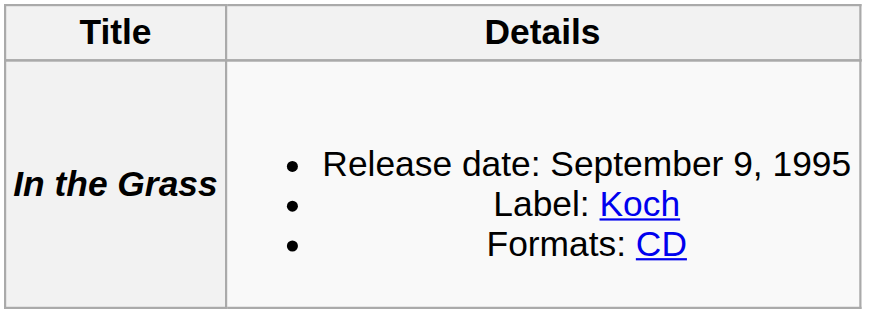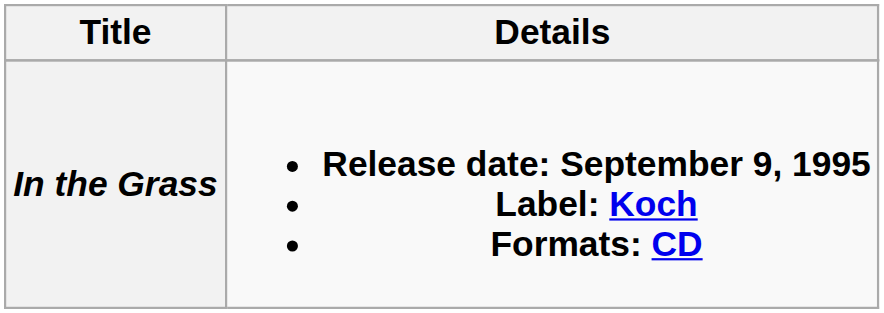(543, 204) normal -> (552, 204) bold
